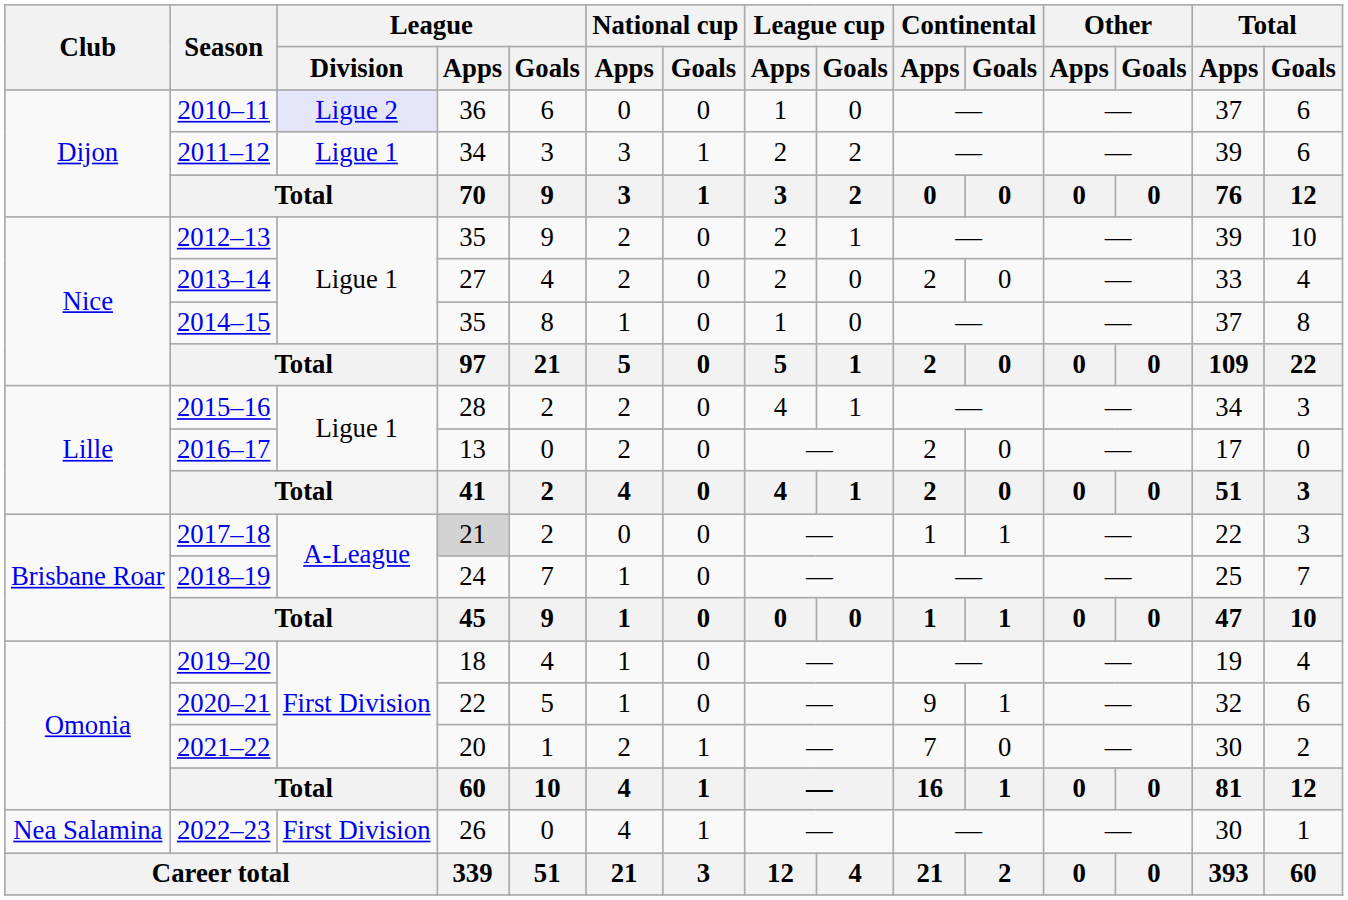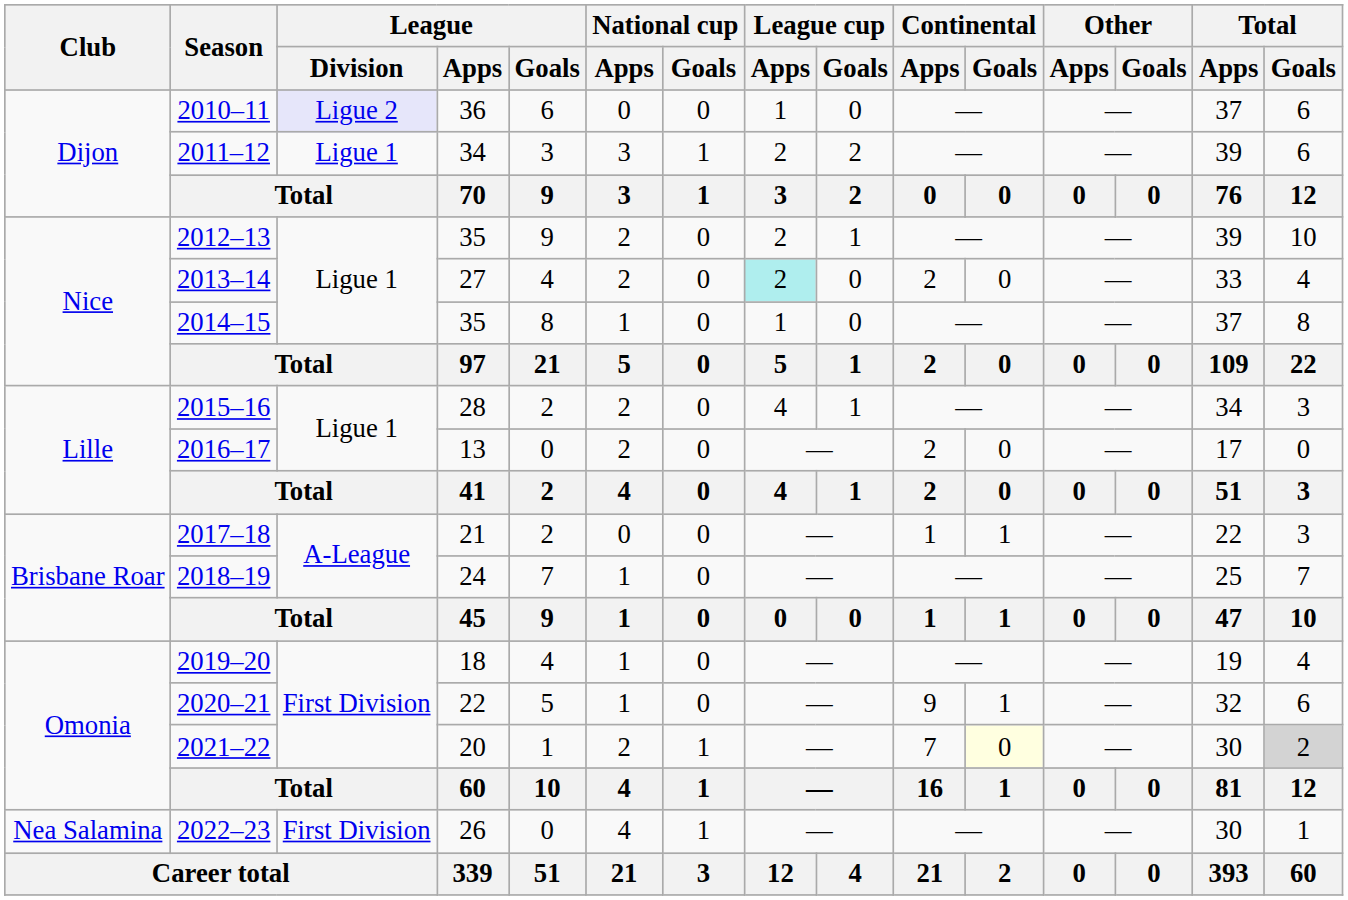(780, 279) no background -> (780, 279) paleturquoise background
(473, 534) lightgrey background -> (473, 534) no background
(1005, 746) no background -> (1005, 746) lightyellow background
(1303, 746) no background -> (1303, 746) lightgrey background
